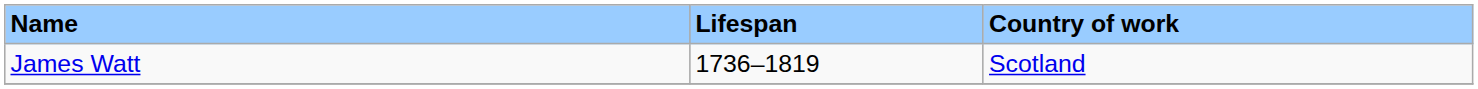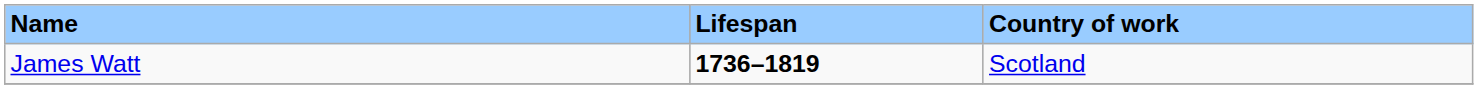(758, 63) normal -> (758, 63) bold
